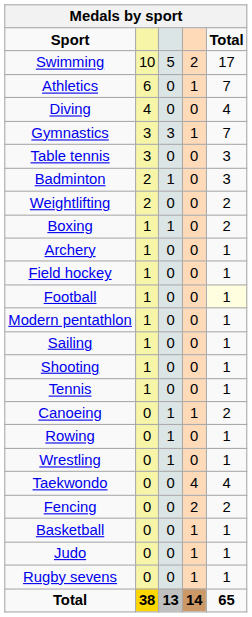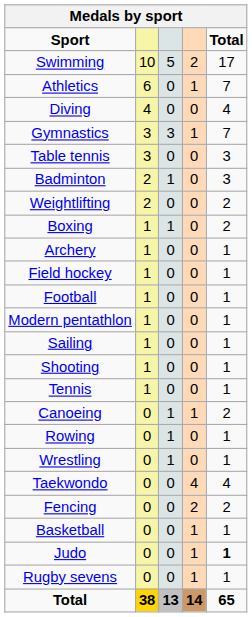(227, 296) lightyellow background -> (227, 296) no background
(227, 553) normal -> (227, 553) bold
